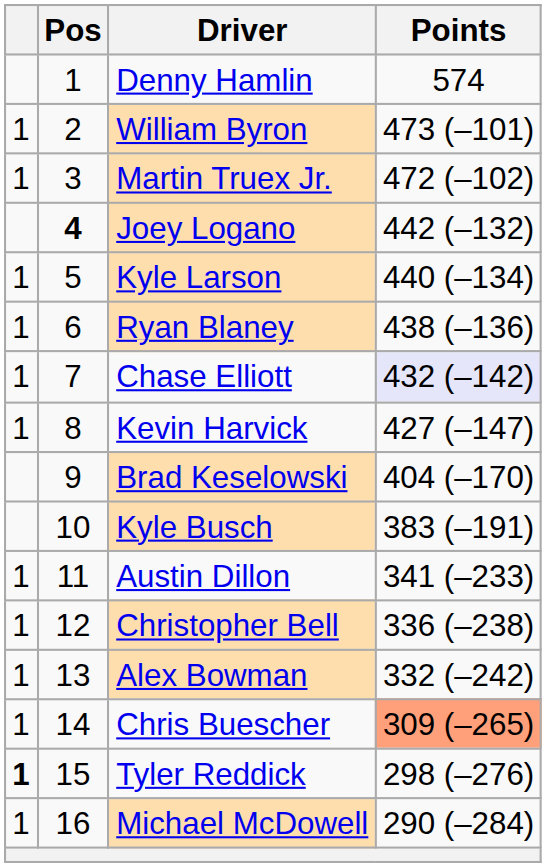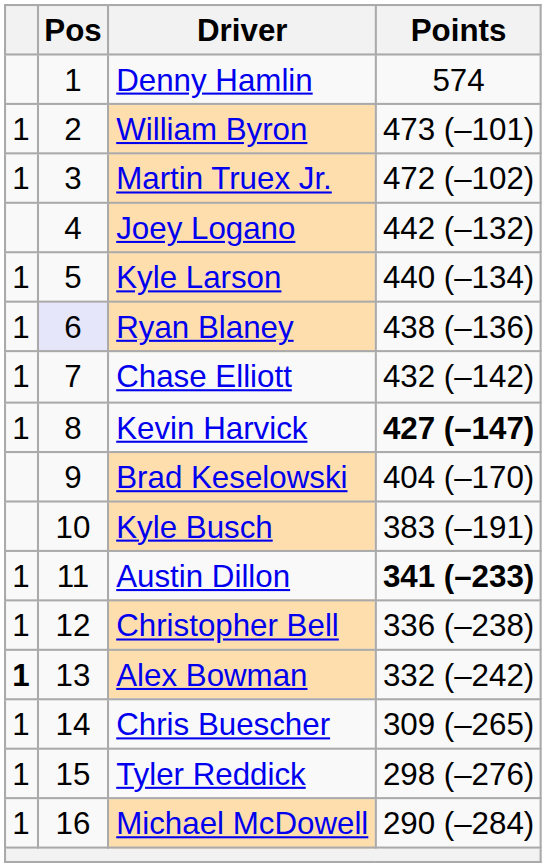(73, 228) bold -> (73, 228) normal
(73, 327) no background -> (73, 327) lavender background
(459, 377) lavender background -> (459, 377) no background
(459, 427) normal -> (459, 427) bold
(459, 575) normal -> (459, 575) bold
(21, 674) normal -> (21, 674) bold
(459, 724) lightsalmon background -> (459, 724) no background
(21, 774) bold -> (21, 774) normal
